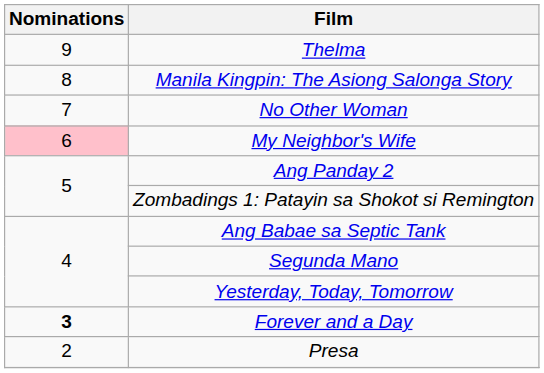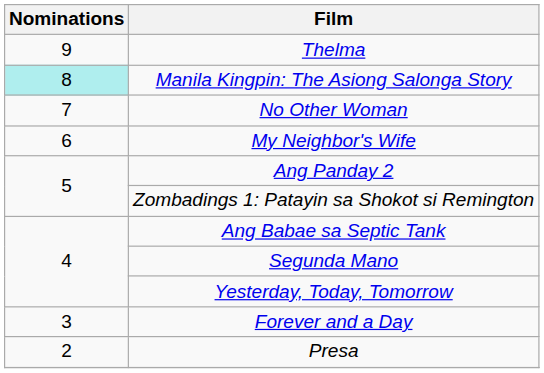(67, 79) no background -> (67, 79) paleturquoise background
(67, 140) pink background -> (67, 140) no background
(67, 321) bold -> (67, 321) normal
